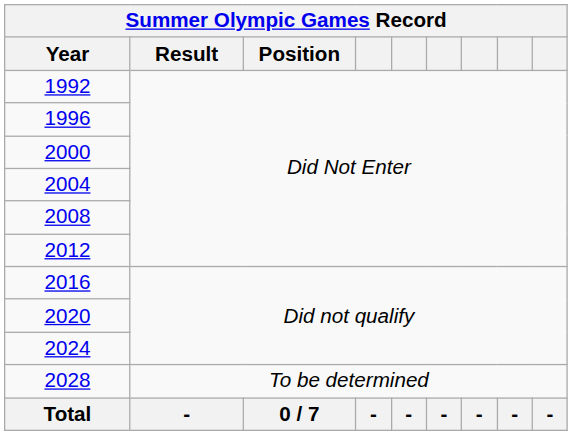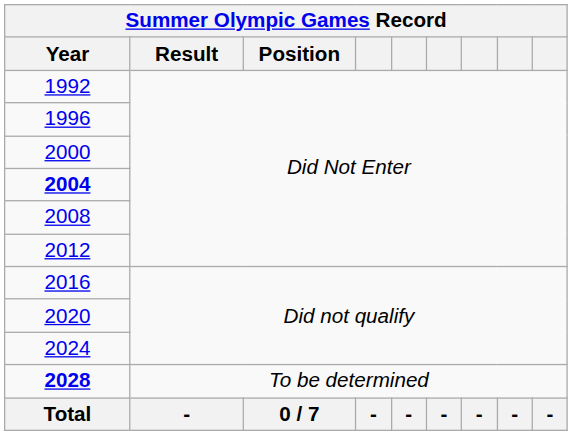(67, 184) normal -> (67, 184) bold
(67, 380) normal -> (67, 380) bold
